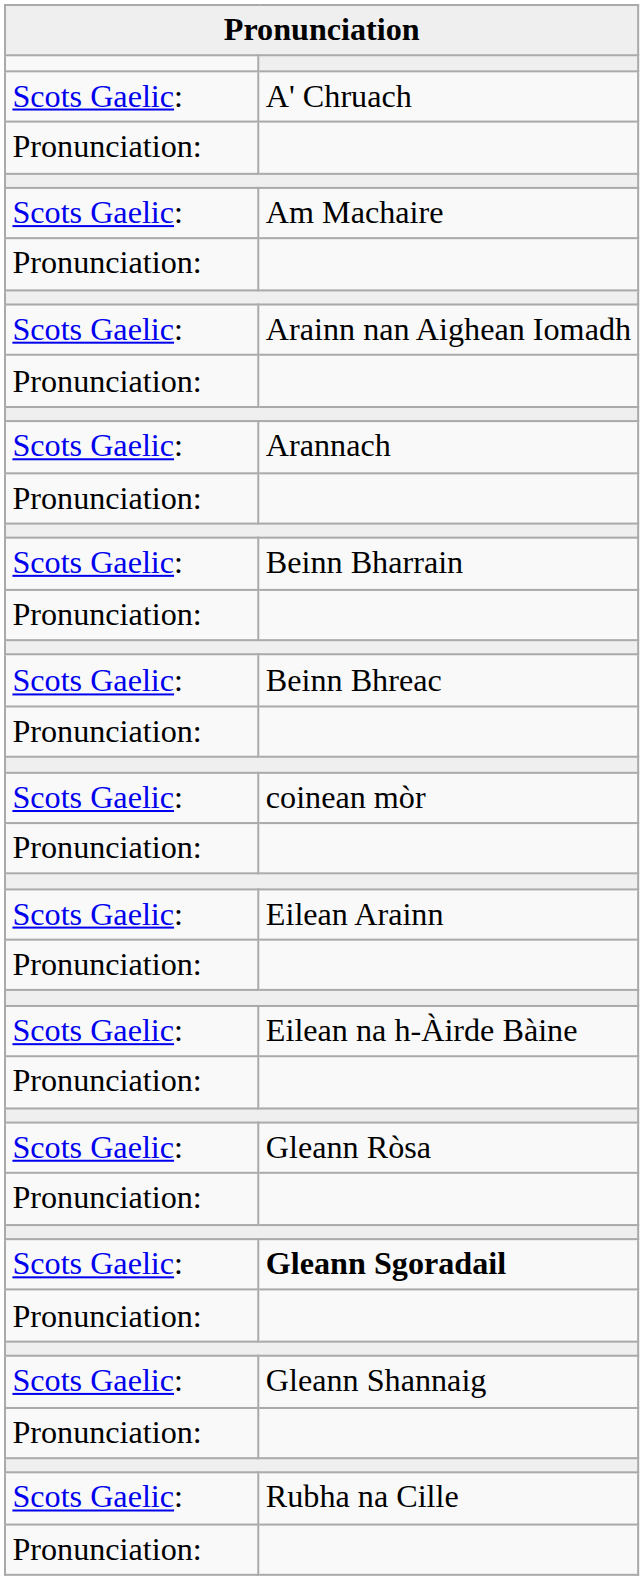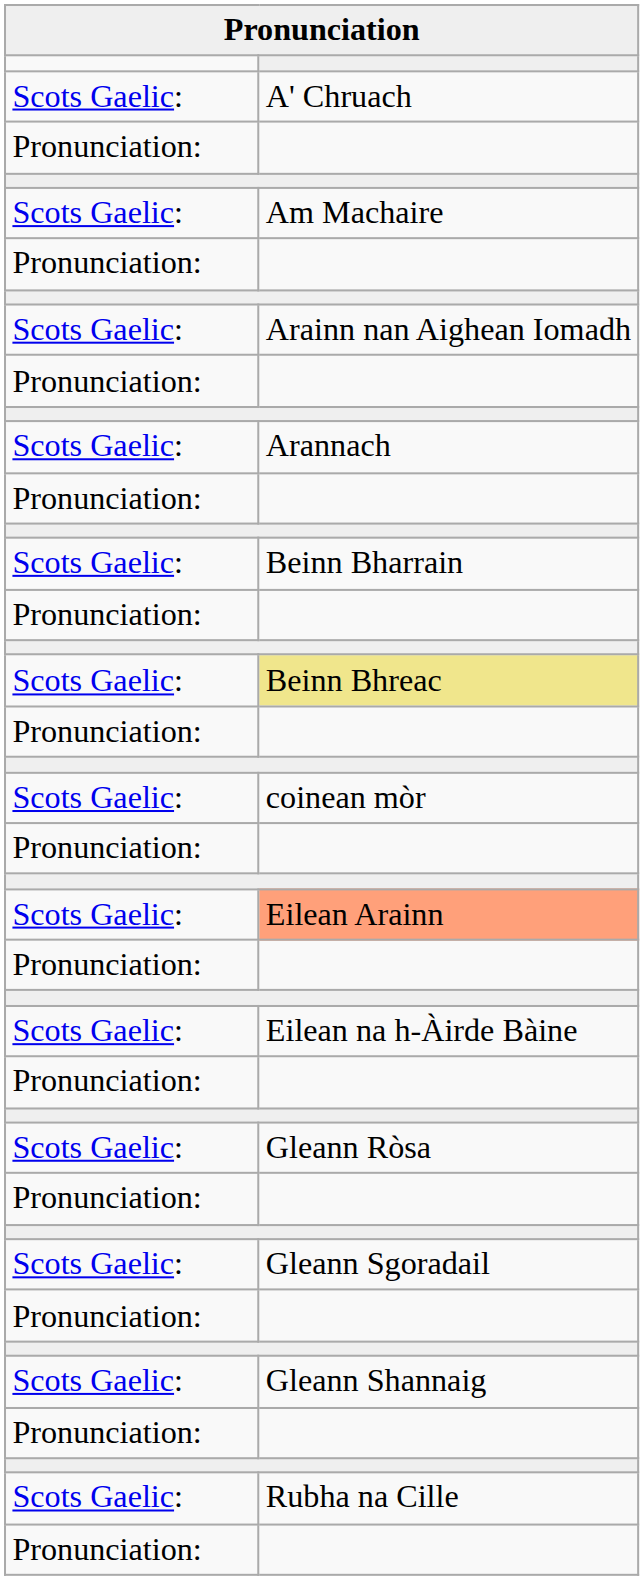(354, 679) no background -> (354, 679) khaki background
(355, 913) no background -> (355, 913) lightsalmon background
(386, 1264) bold -> (378, 1264) normal
